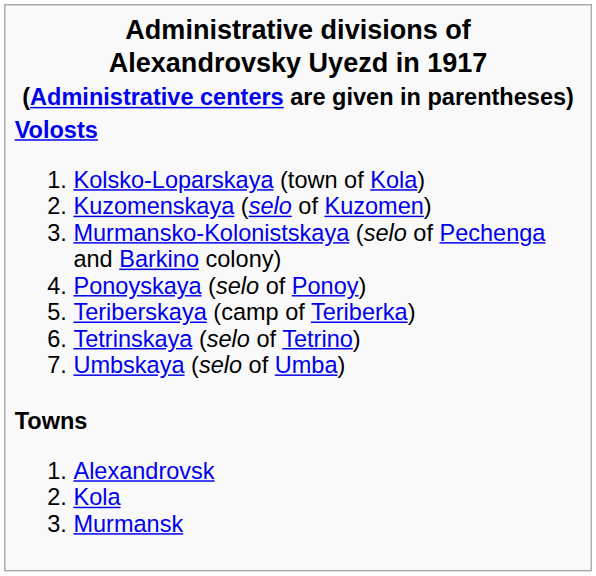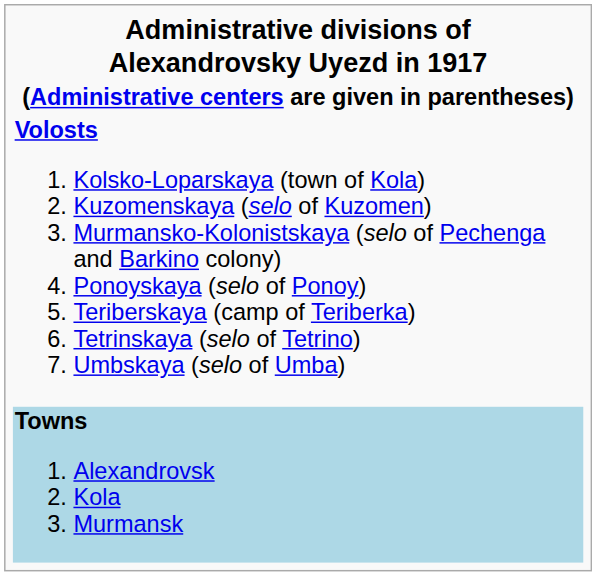(298, 473) no background -> (298, 473) lightblue background
